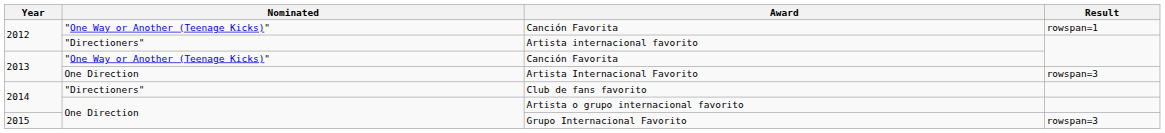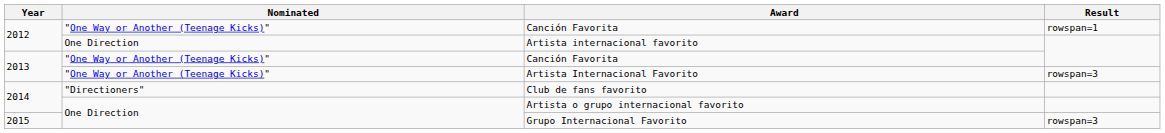(104, 43) "Directioners" -> (102, 43) One Direction
(102, 74) One Direction -> (167, 74) "One Way or Another (Teenage Kicks)"
